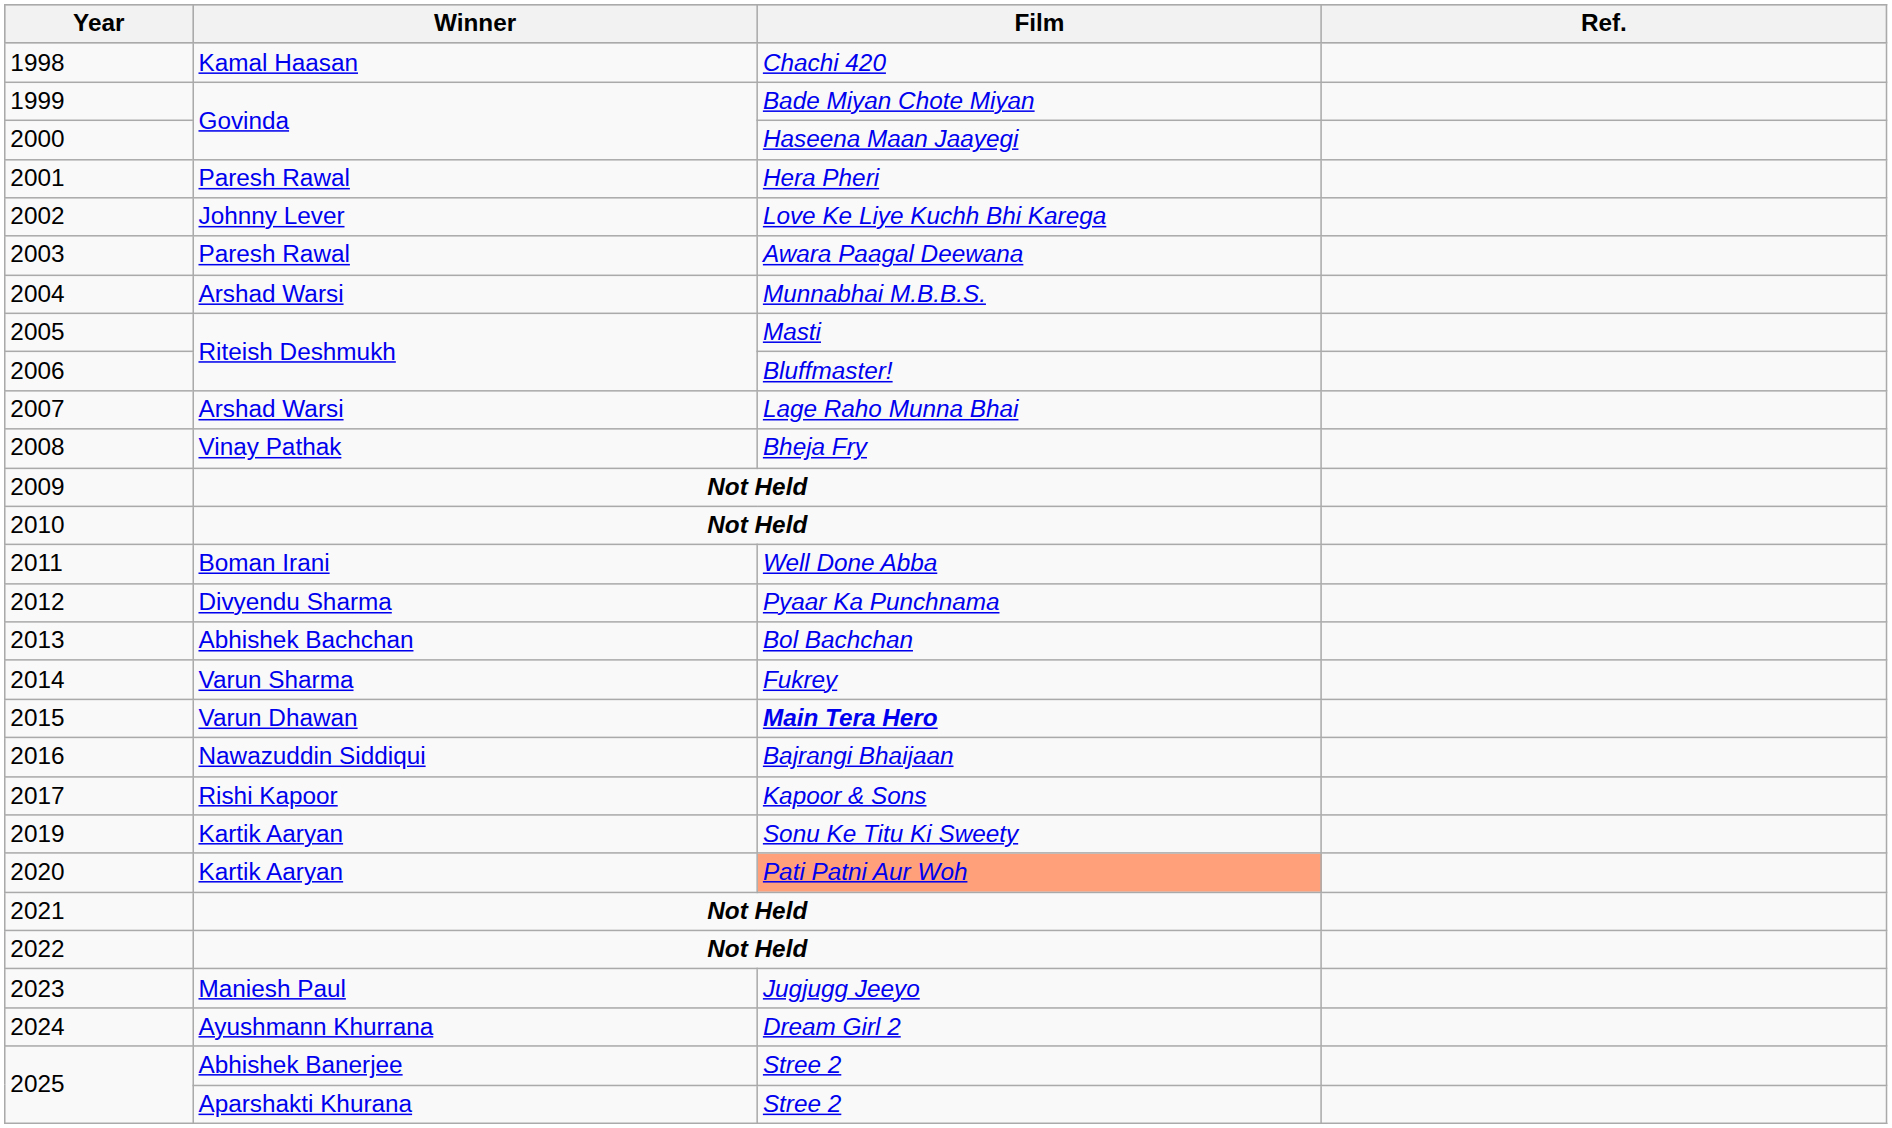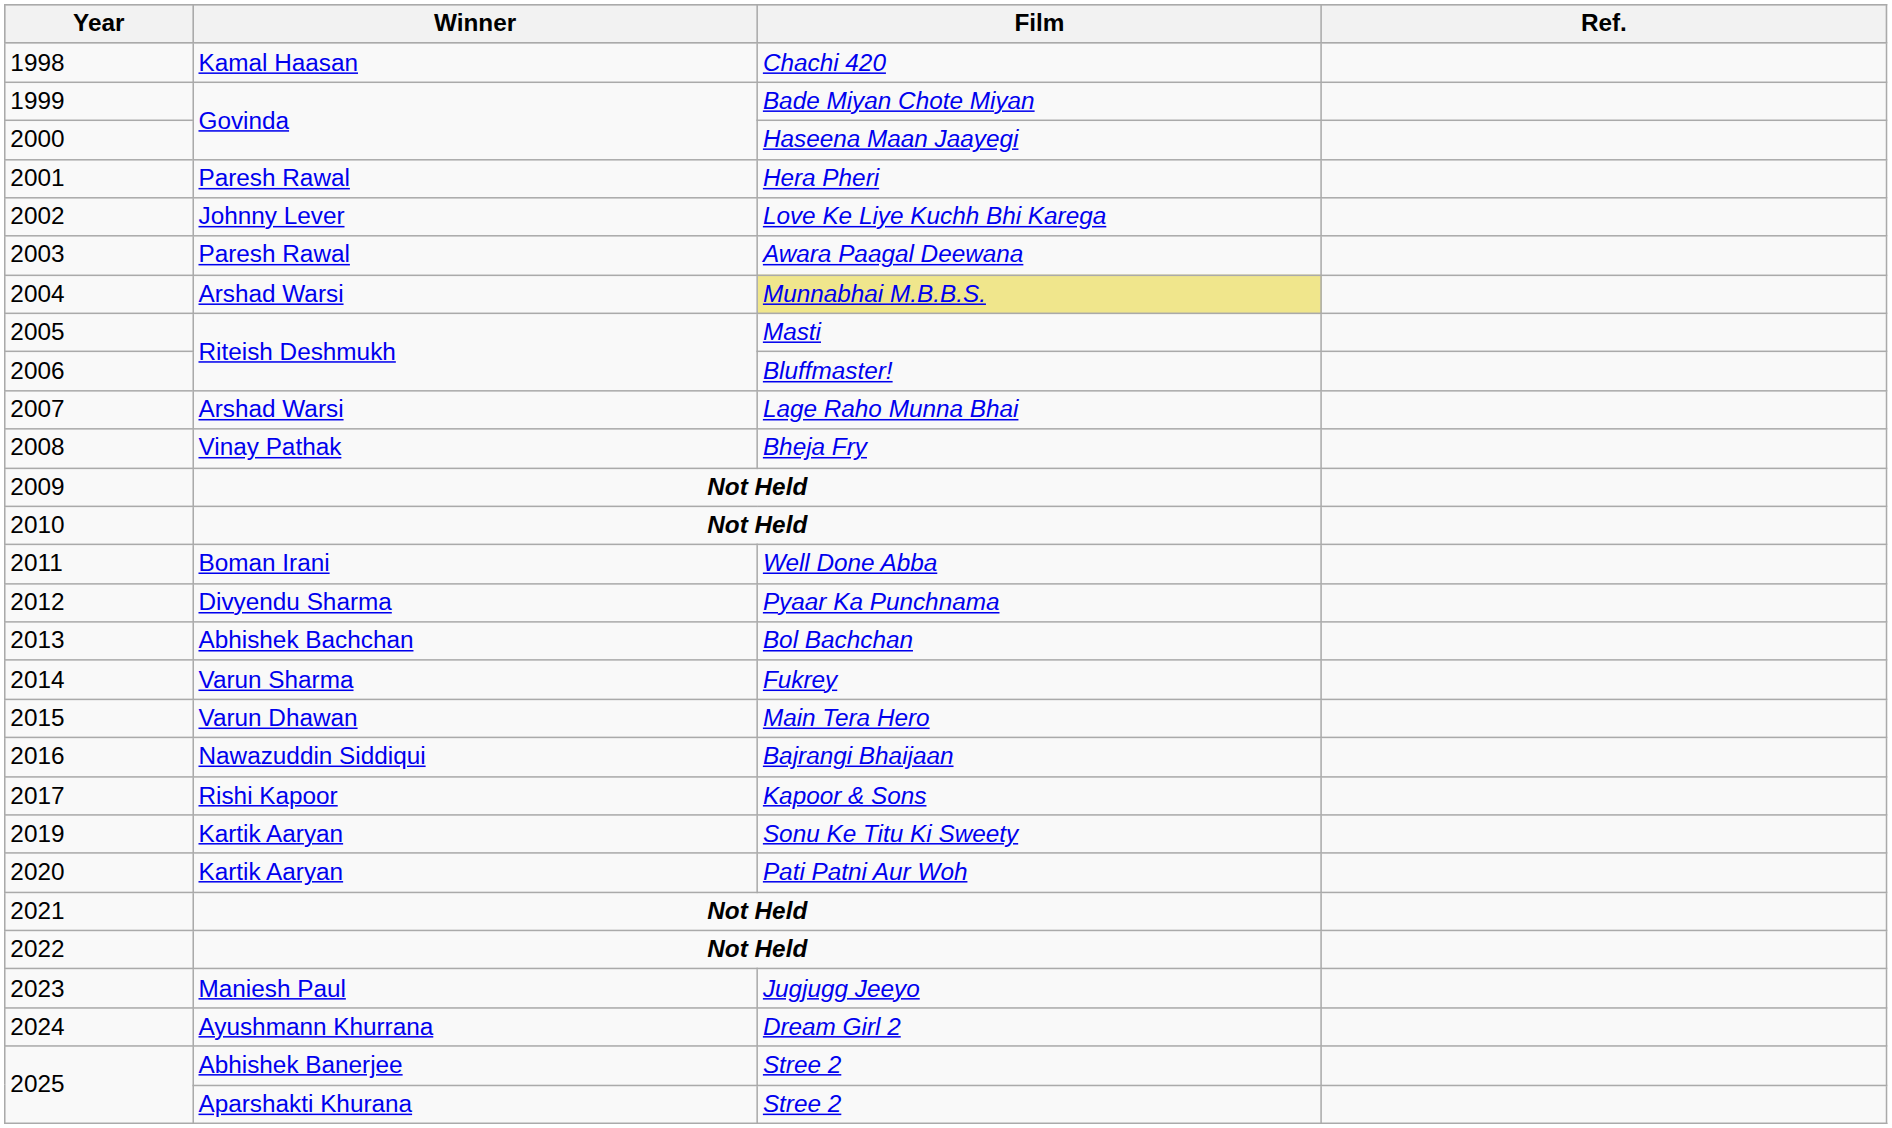(874, 293) no background -> (874, 293) khaki background
(850, 718) bold -> (846, 718) normal
(865, 872) lightsalmon background -> (865, 872) no background
